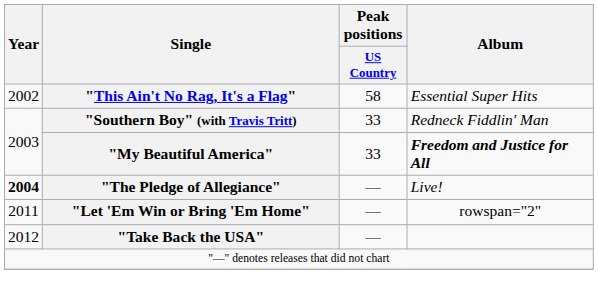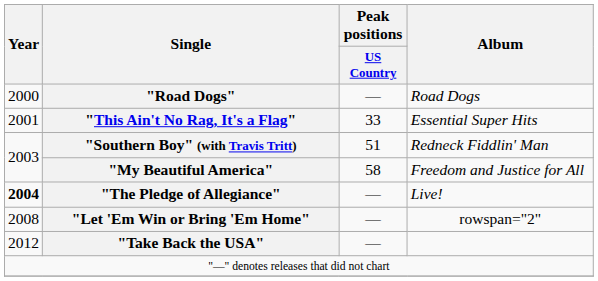+ row: (191, 96)
(24, 96) 2002 -> (24, 120) 2001
(373, 96) 58 -> (373, 120) 33
(373, 120) 33 -> (373, 145) 51
(373, 154) 33 -> (373, 169) 58
(489, 154) bold -> (497, 169) normal
(24, 211) 2011 -> (24, 219) 2008
